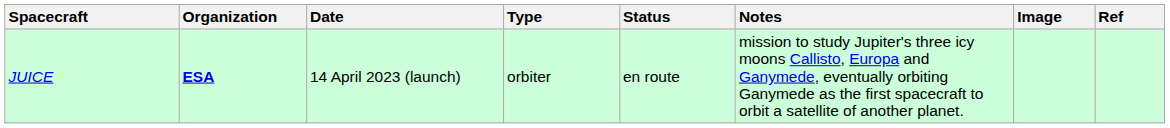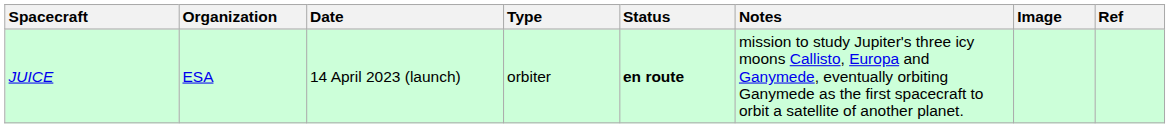(198, 76) bold -> (198, 76) normal
(651, 76) normal -> (654, 76) bold
